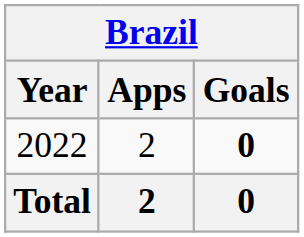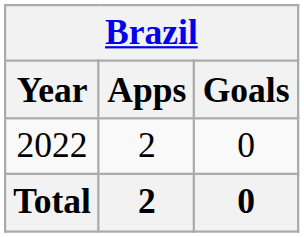(246, 145) bold -> (246, 145) normal
